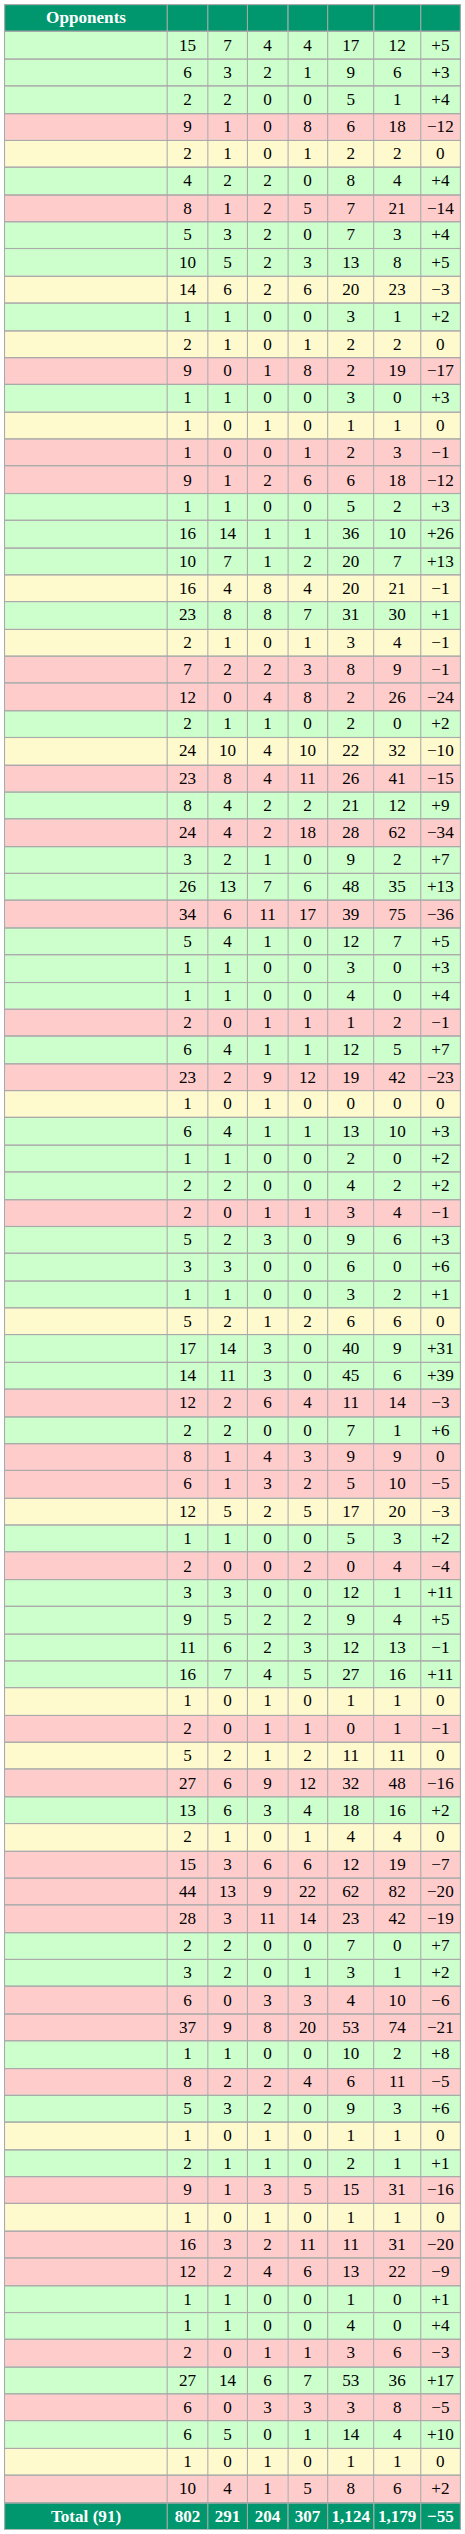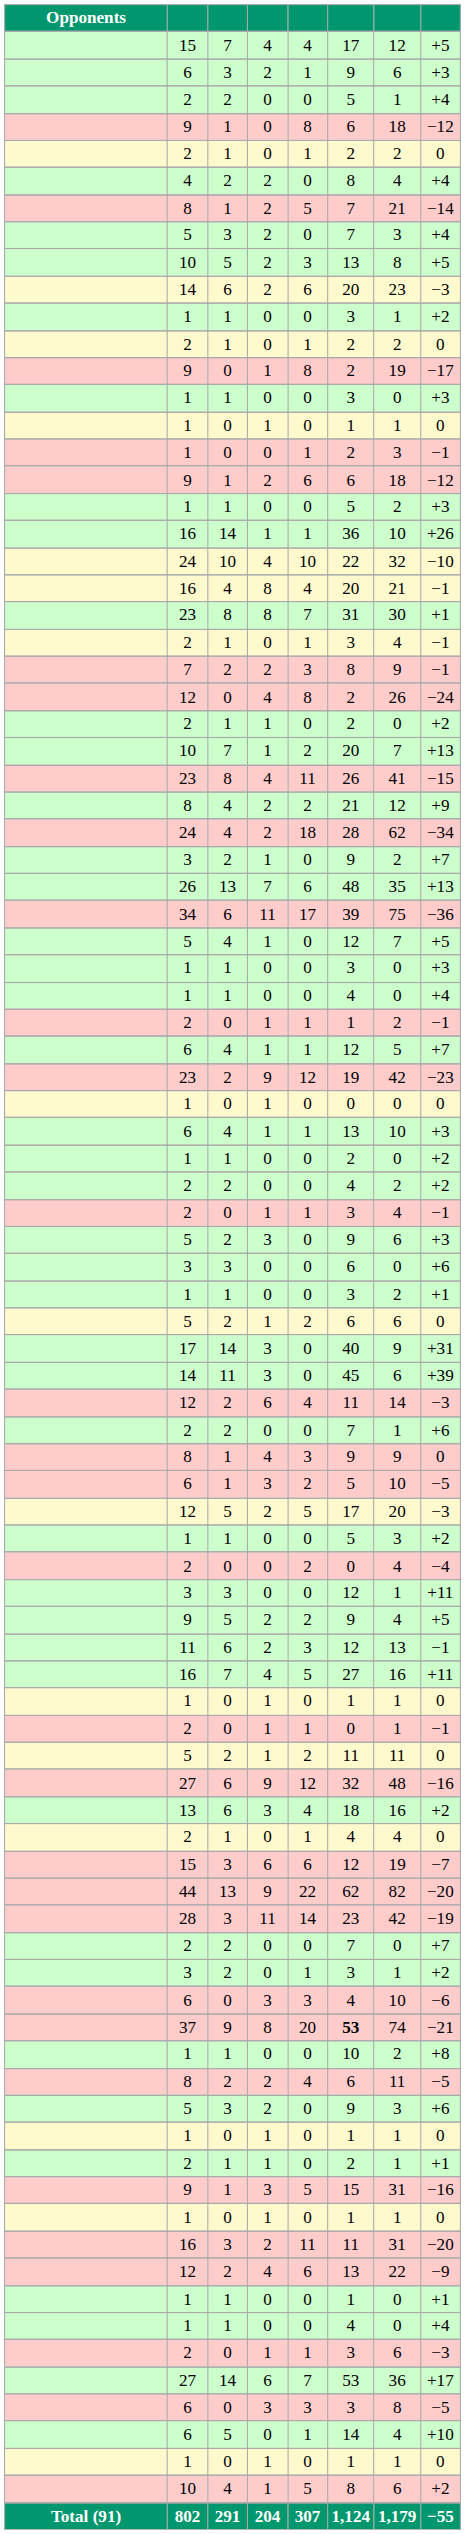rows swapped: (188, 751) <-> (188, 561)
(351, 2027) normal -> (351, 2027) bold
